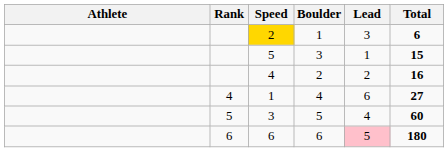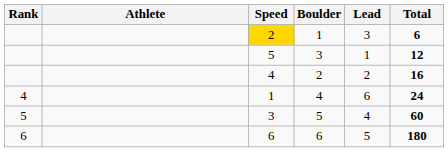columns swapped: (229, 14) <-> (107, 14)
(417, 55) 15 -> (417, 55) 12
(417, 95) 27 -> (417, 95) 24
(367, 136) pink background -> (367, 136) no background
